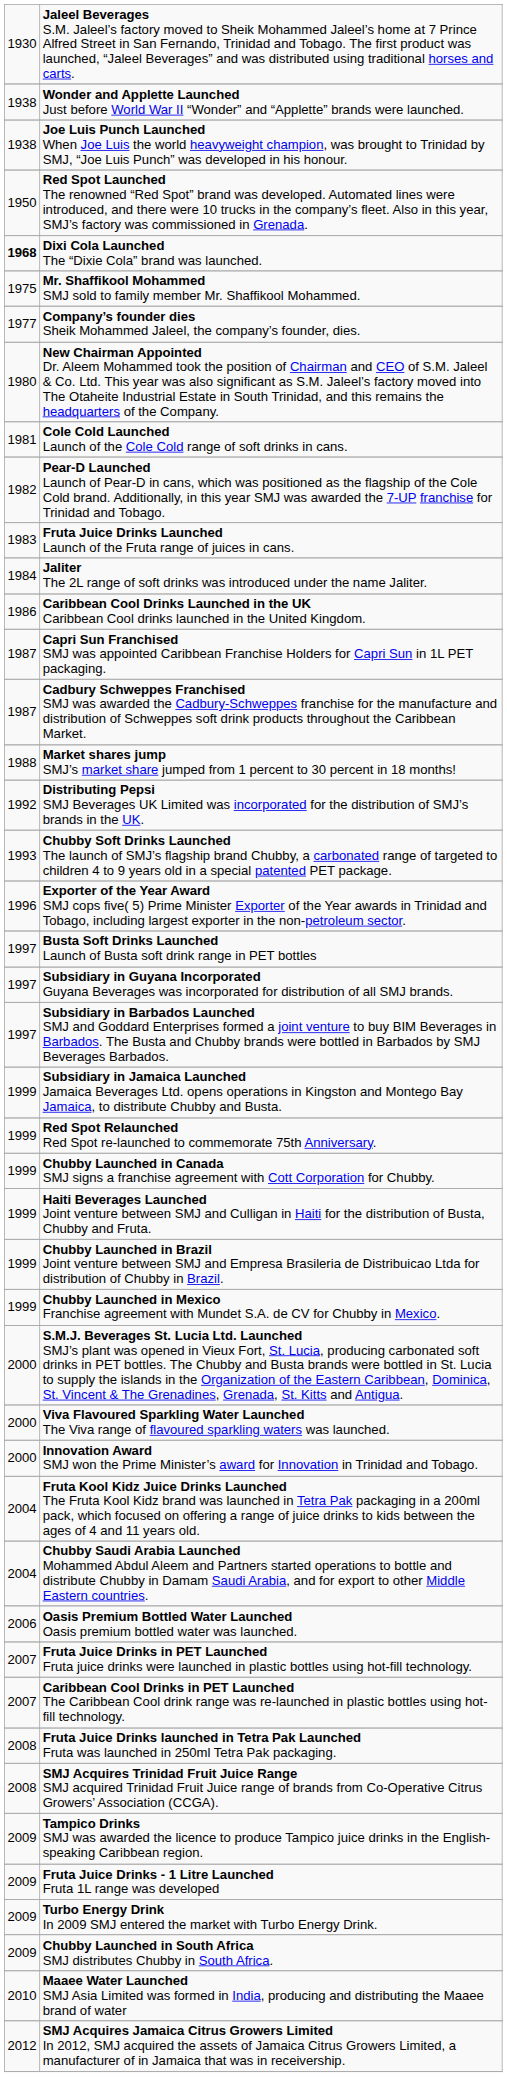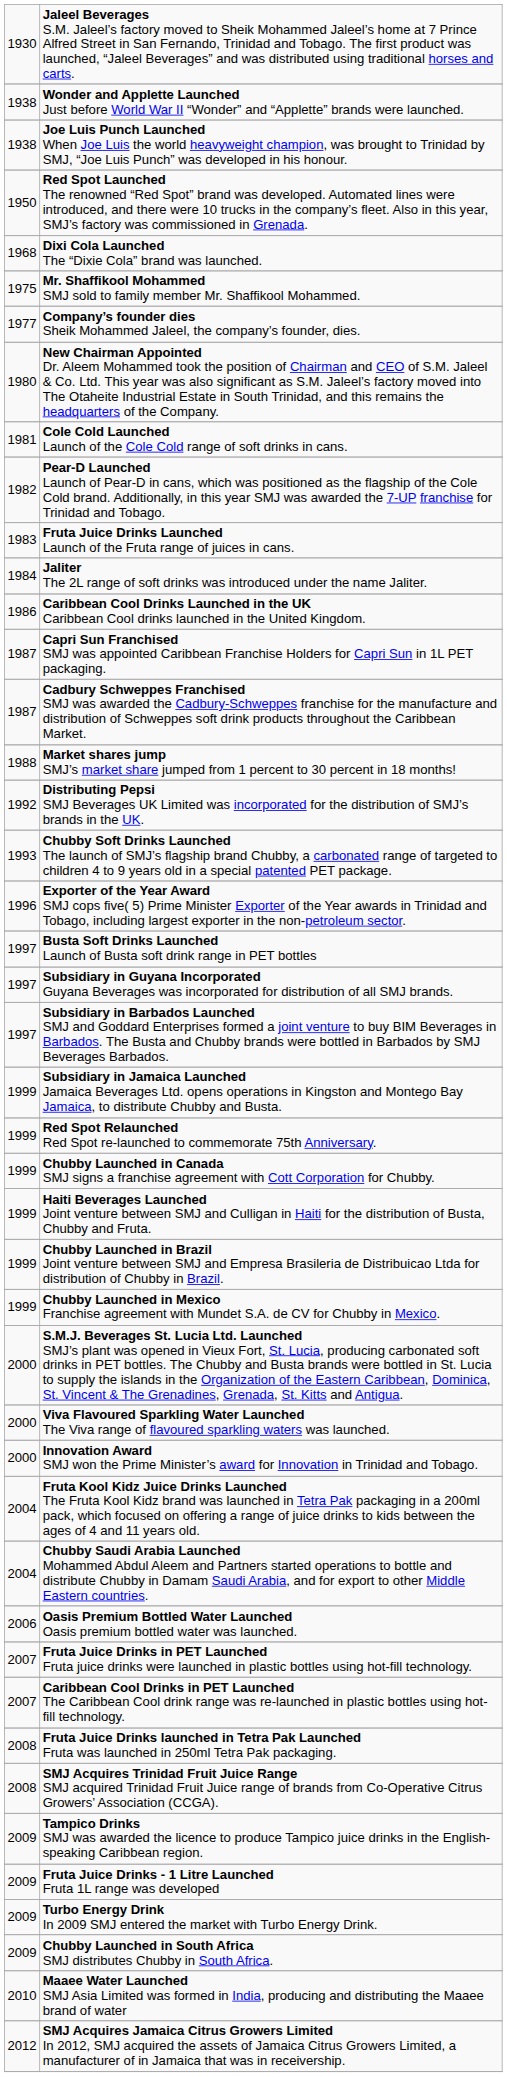(22, 253) bold -> (22, 253) normal
